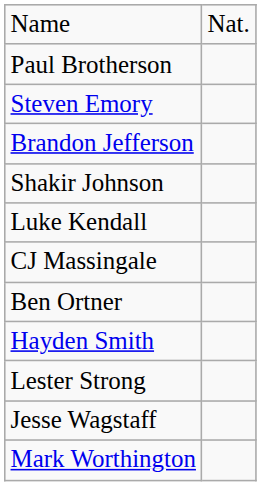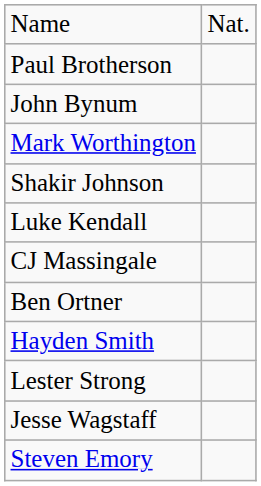+ row: (74, 103)
rows swapped: (82, 103) <-> (103, 459)
- row: (102, 143)
